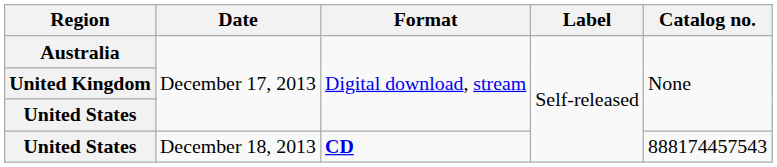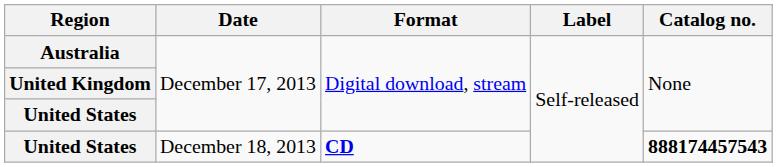(708, 146) normal -> (708, 146) bold
